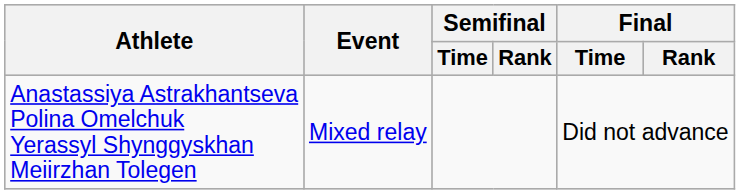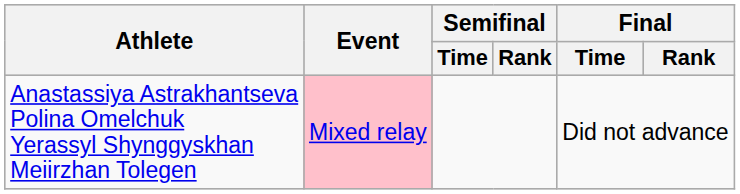(368, 133) no background -> (368, 133) pink background
